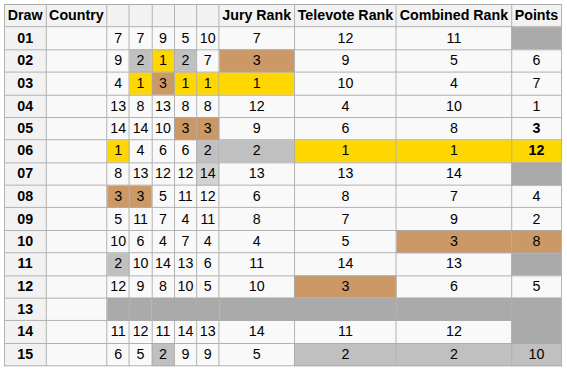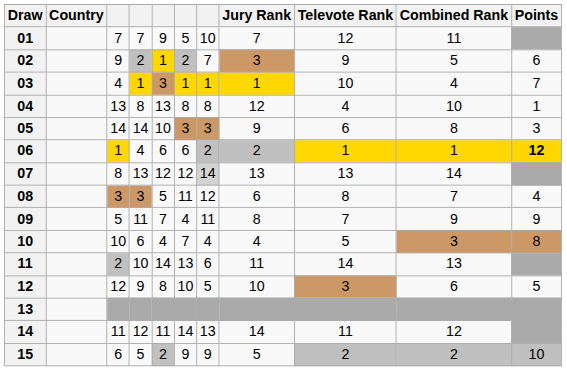(536, 128) bold -> (536, 128) normal
(536, 219) 2 -> (536, 219) 9
